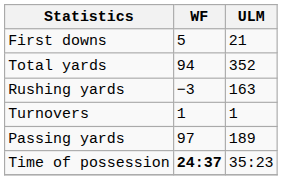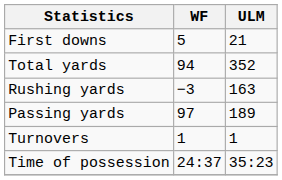rows swapped: (66, 139) <-> (49, 114)
(199, 163) bold -> (199, 163) normal
